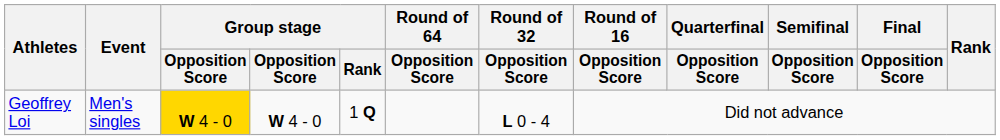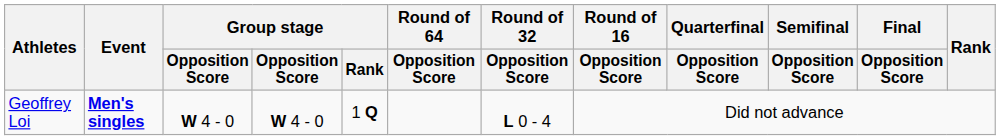(115, 113) normal -> (116, 113) bold
(205, 122) gold background -> (208, 122) no background
